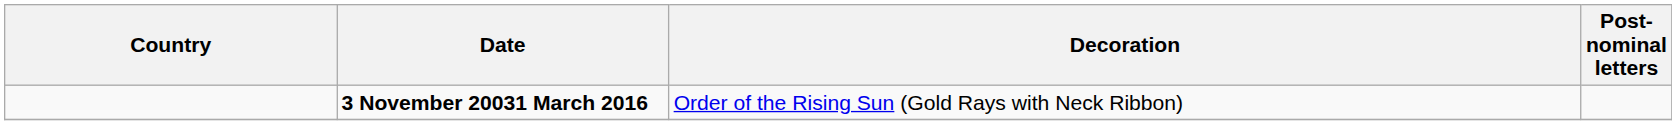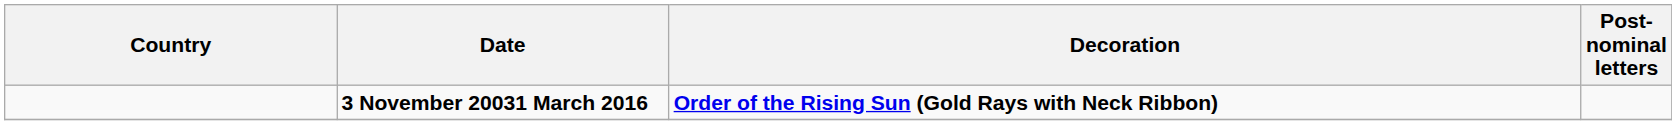(928, 102) normal -> (946, 102) bold
